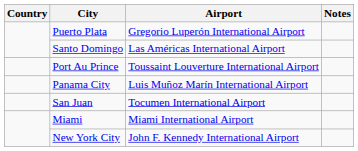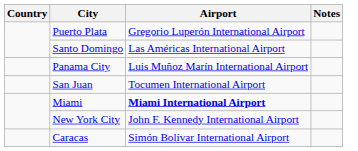- row: (86, 66)
(191, 119) normal -> (197, 102) bold
+ row: (70, 137)
